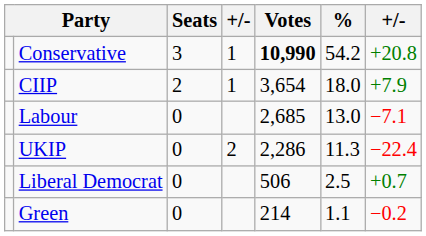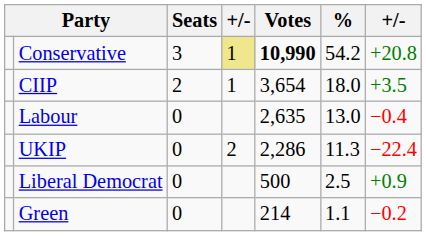(232, 52) no background -> (232, 52) khaki background
(388, 85) +7.9 -> (388, 85) +3.5
(283, 117) 2,685 -> (283, 117) 2,635
(388, 117) −7.1 -> (388, 117) −0.4
(275, 181) 506 -> (275, 181) 500
(388, 181) +0.7 -> (388, 181) +0.9
